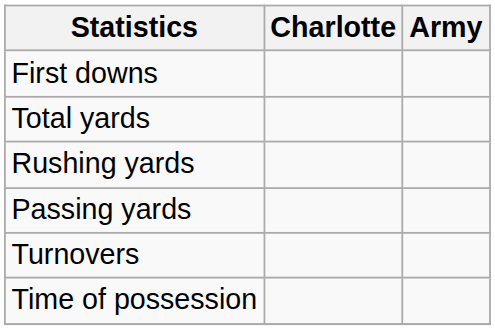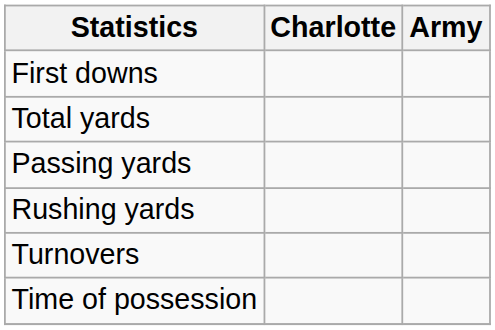rows swapped: (103, 164) <-> (101, 209)
